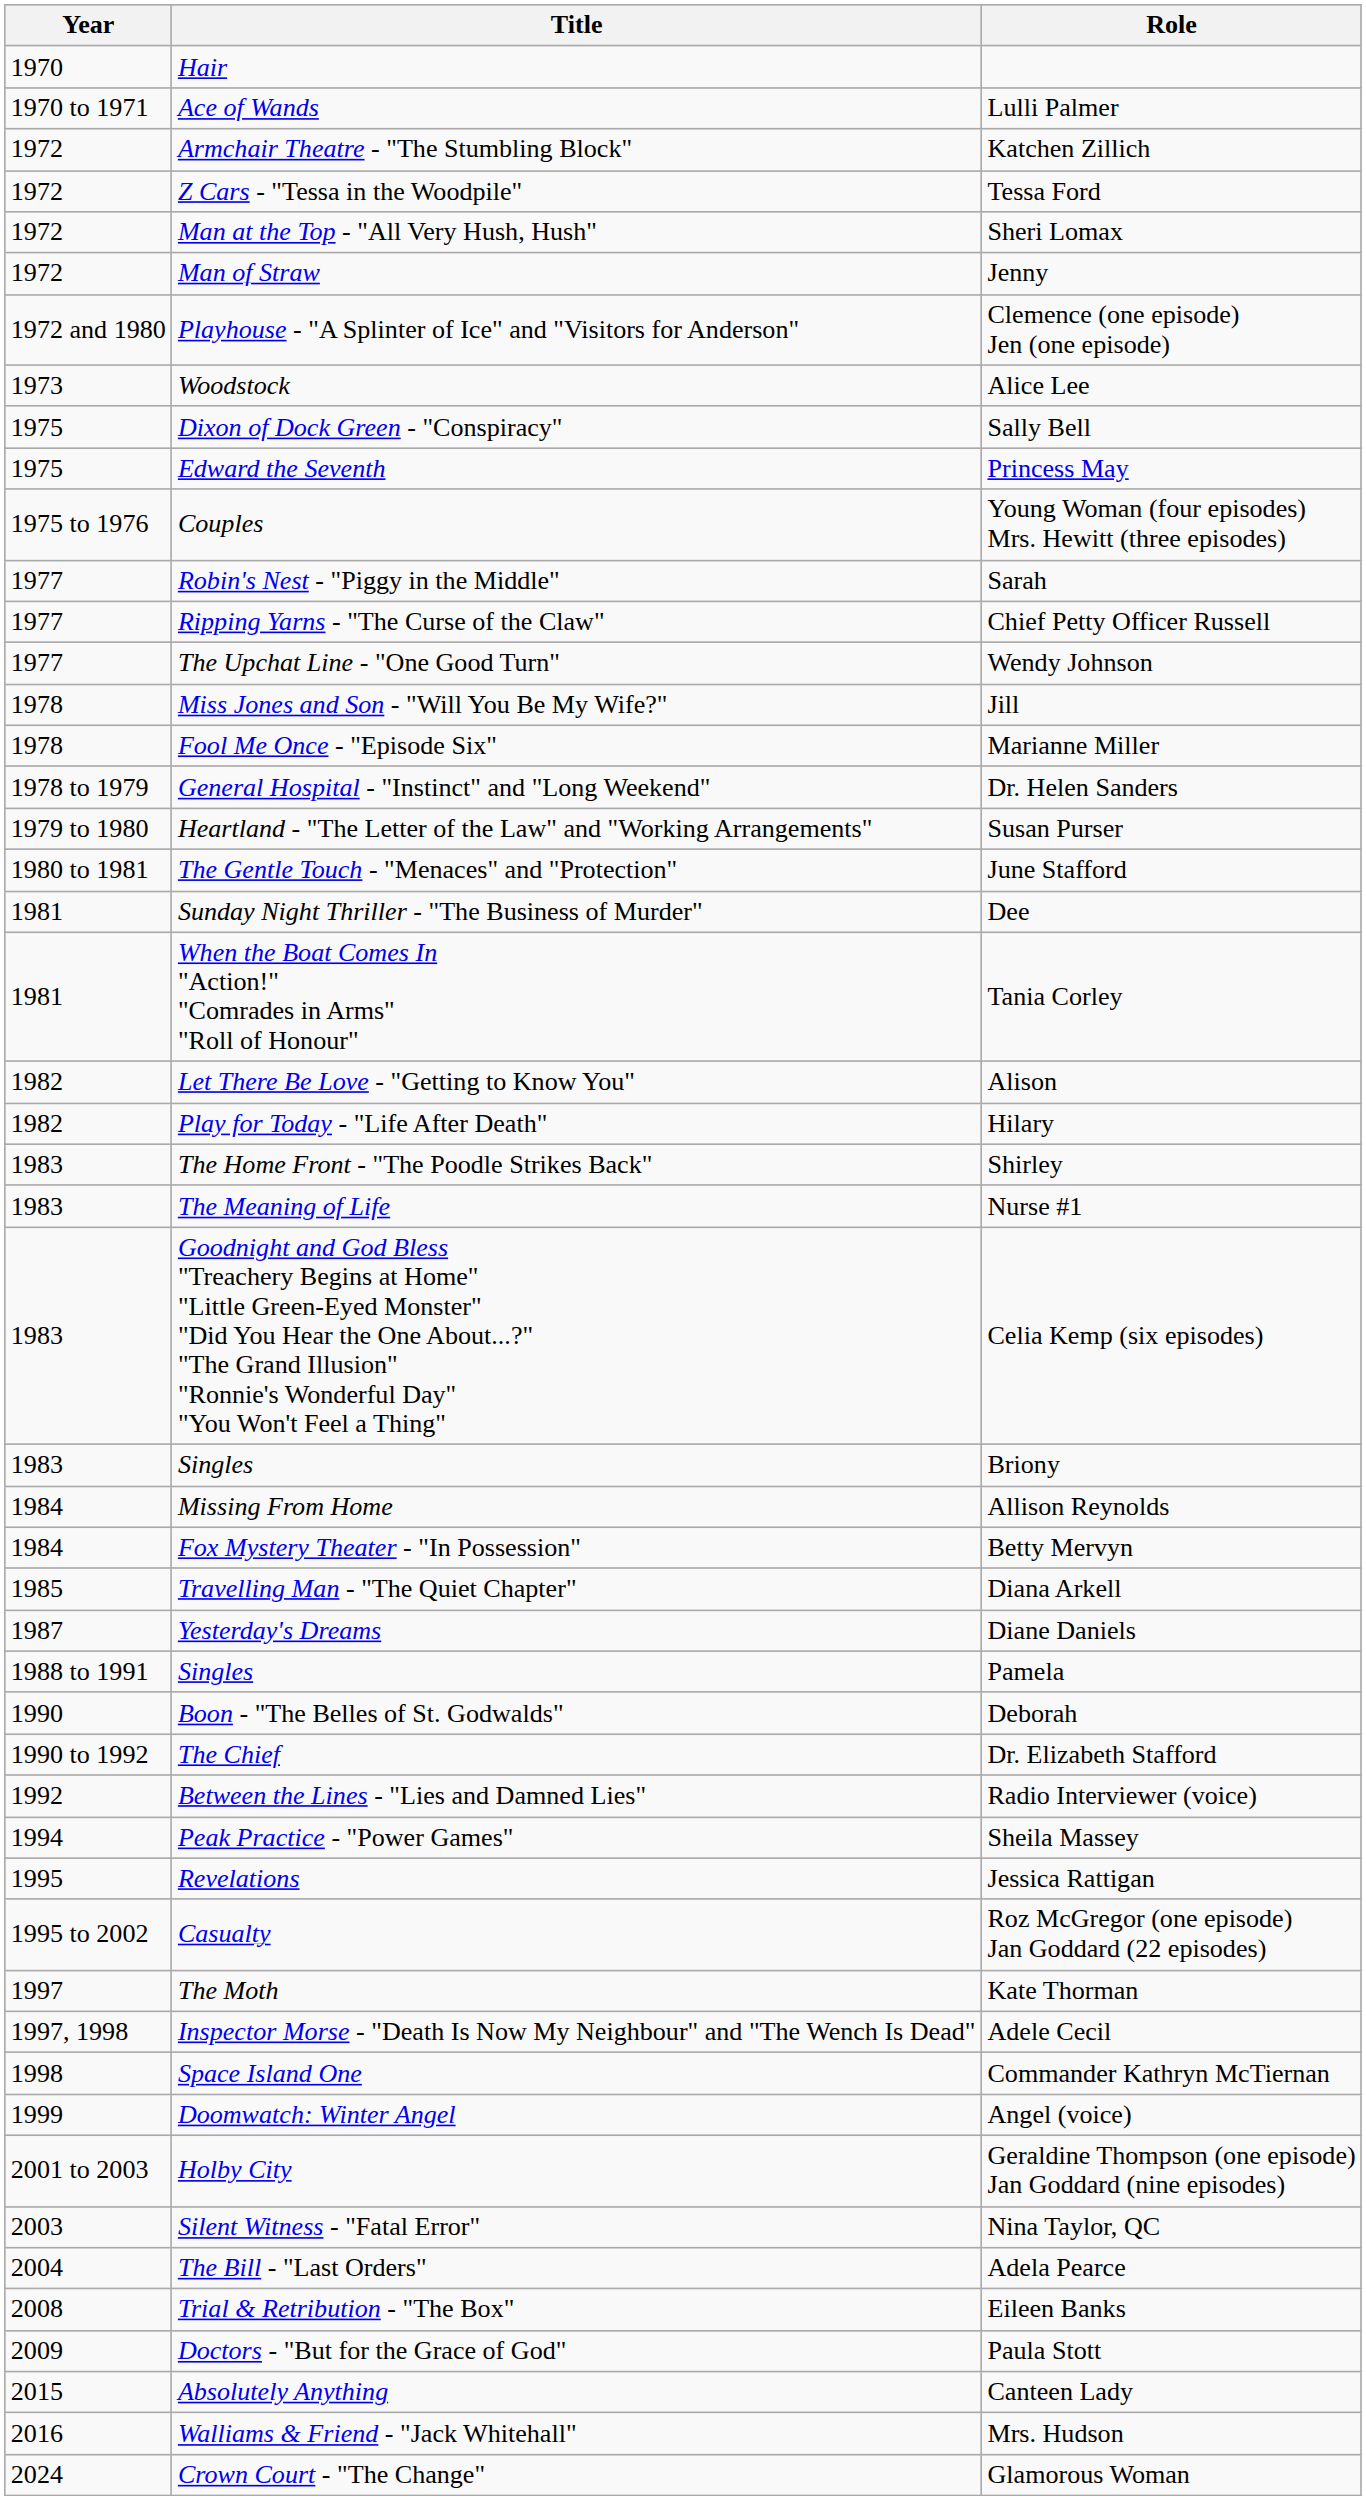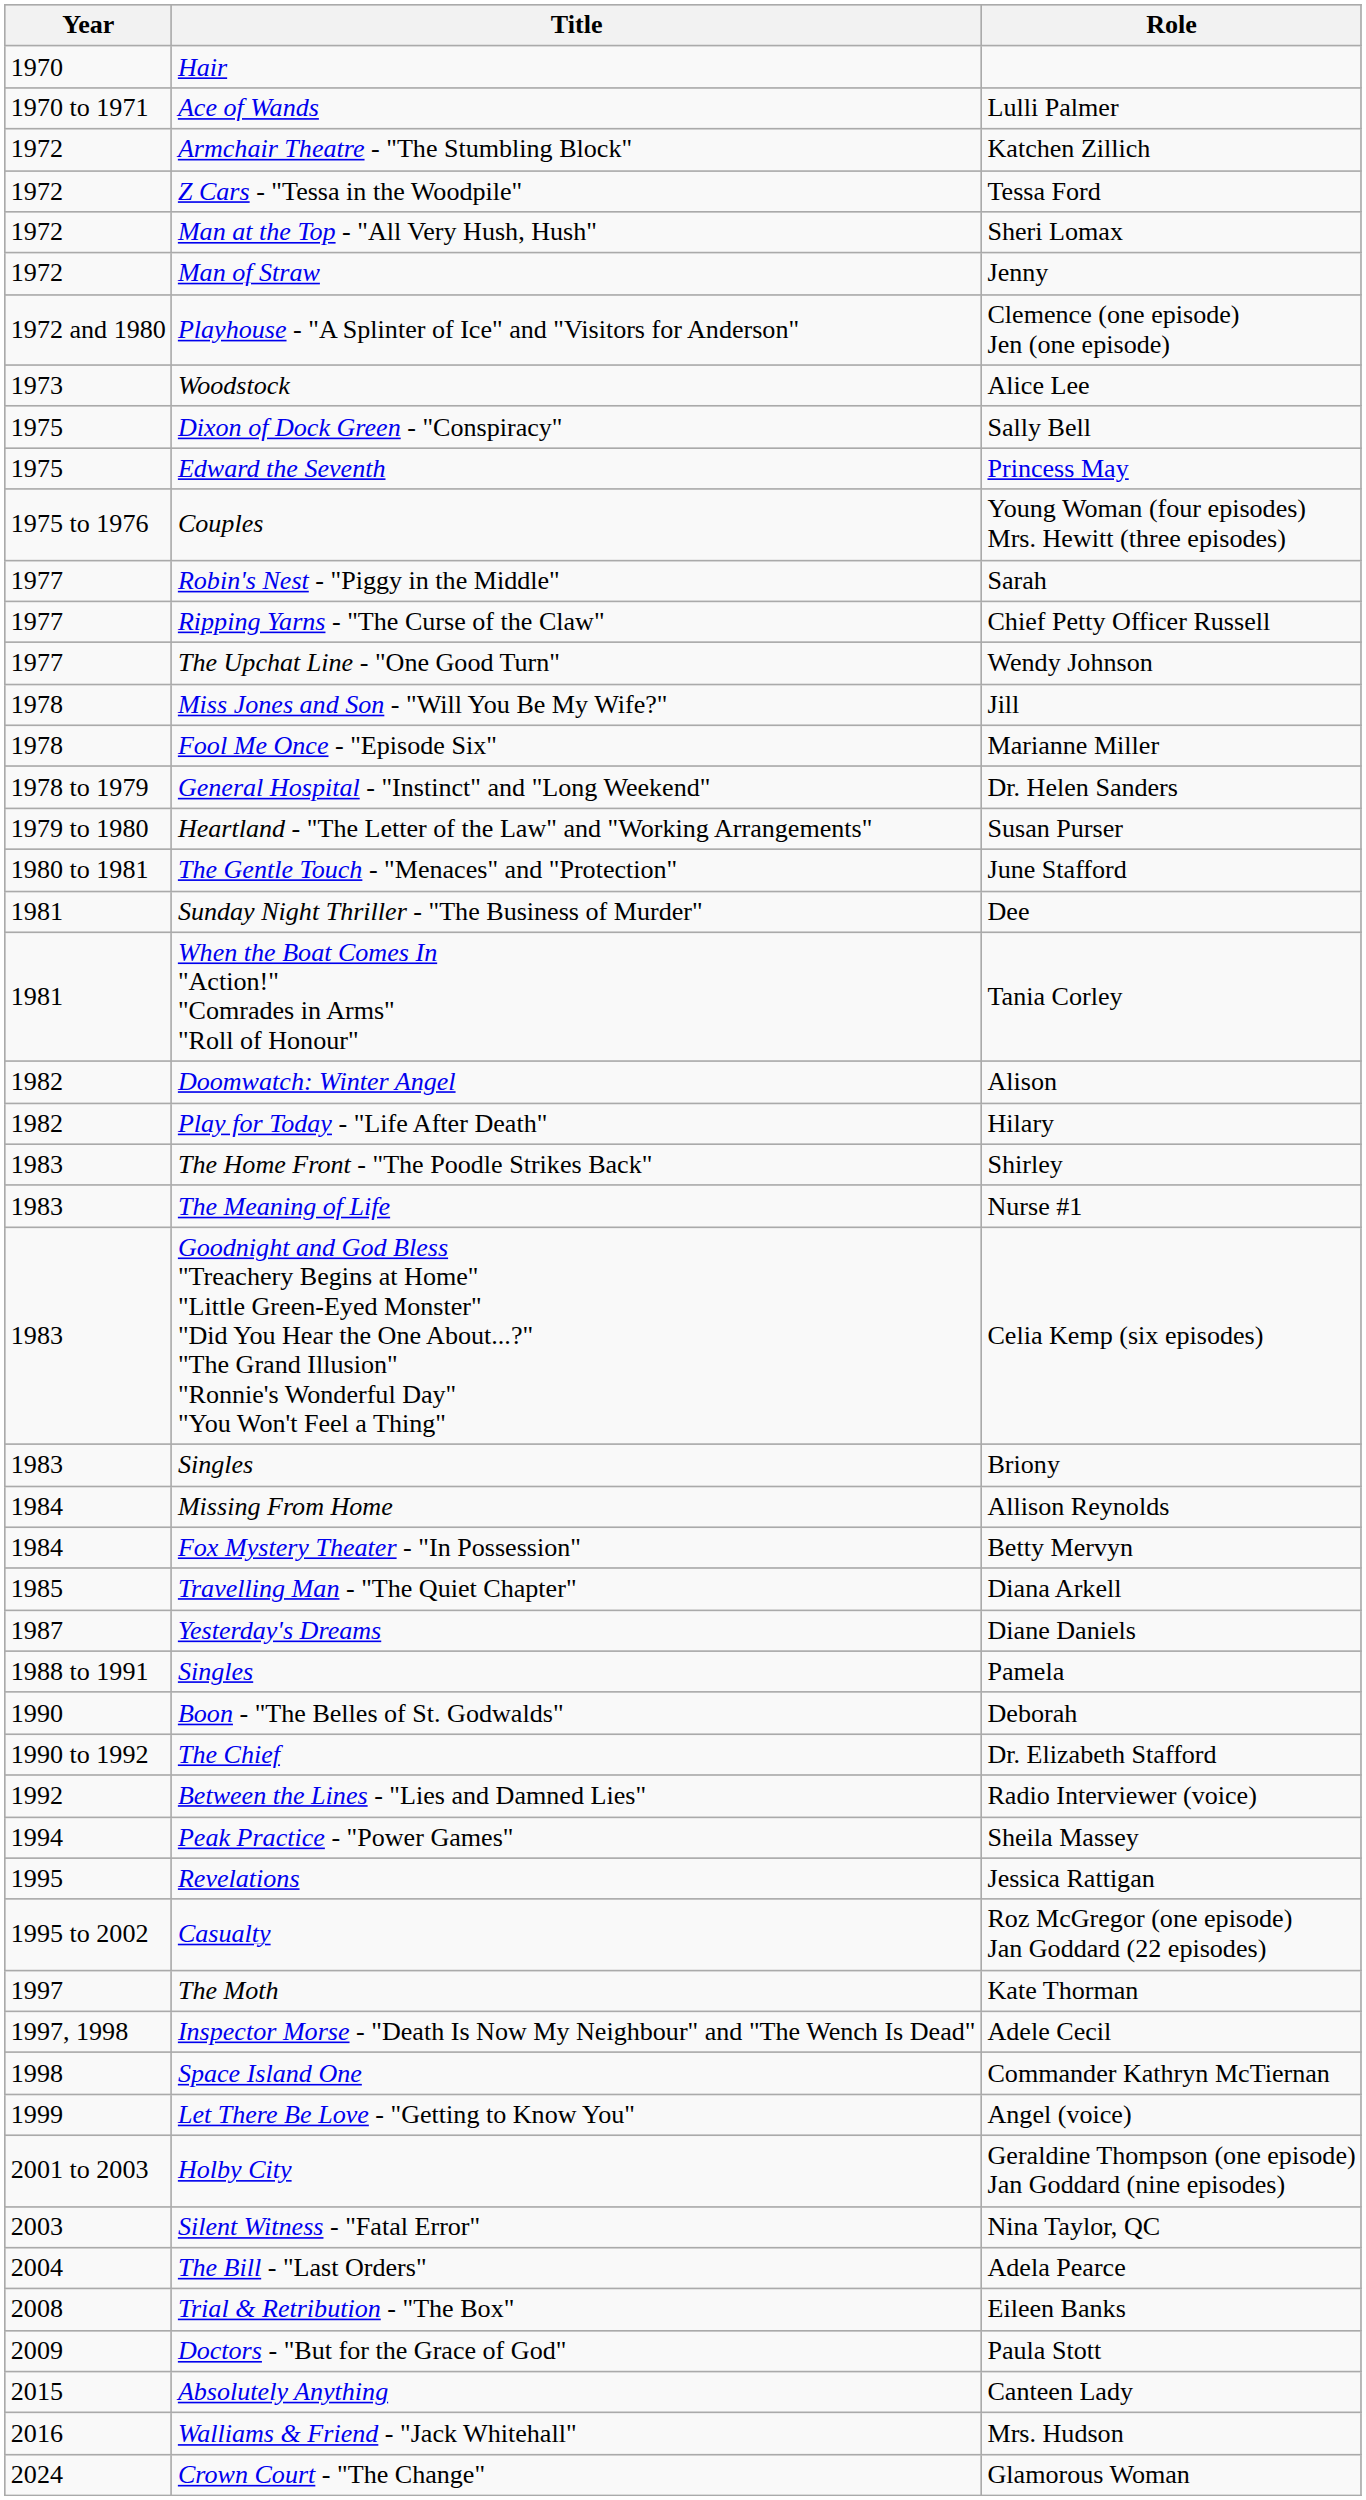(406, 1081) Let There Be Love - "Getting to Know You" -> (317, 1081) Doomwatch: Winter Angel
(317, 2114) Doomwatch: Winter Angel -> (406, 2114) Let There Be Love - "Getting to Know You"
